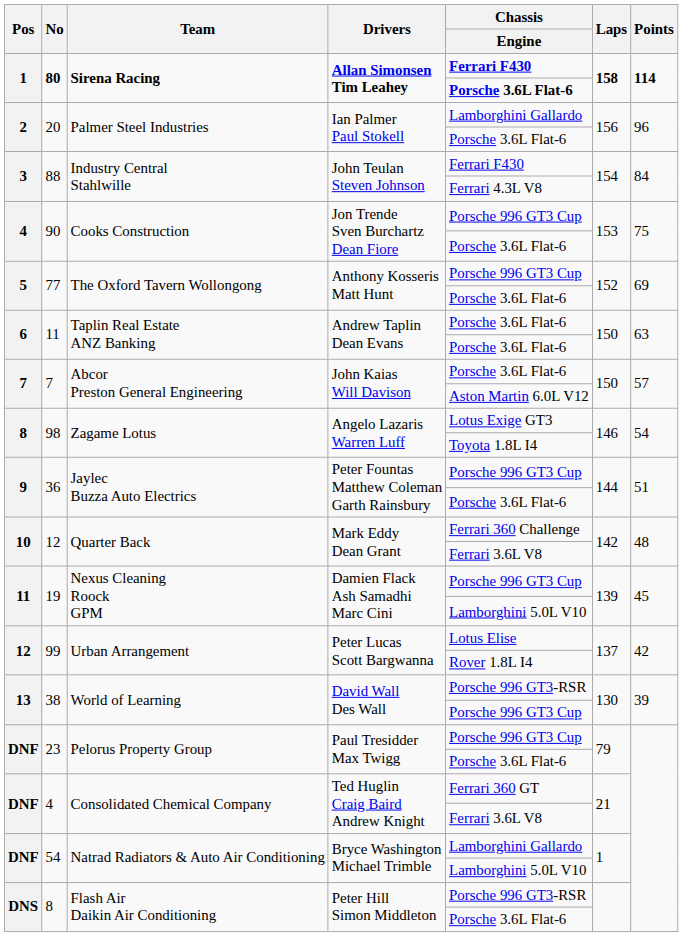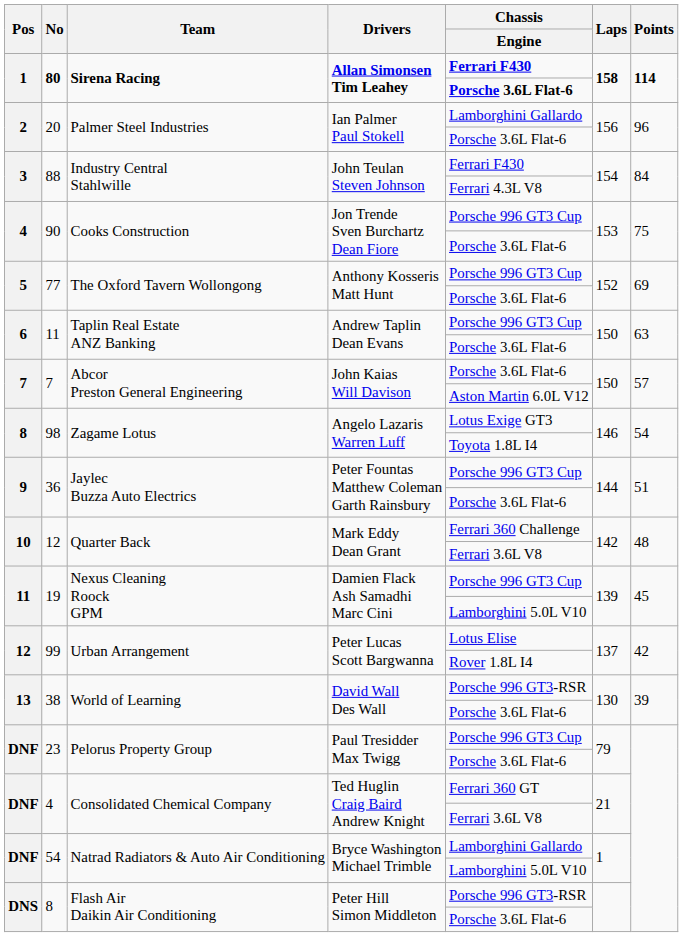(508, 322) Porsche 3.6L Flat-6 -> (515, 322) Porsche 996 GT3 Cup
(515, 712) Porsche 996 GT3 Cup -> (508, 712) Porsche 3.6L Flat-6
